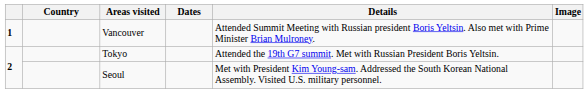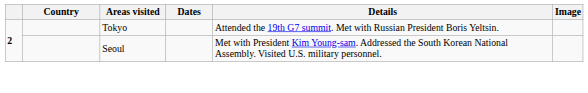- row: (123, 33)
